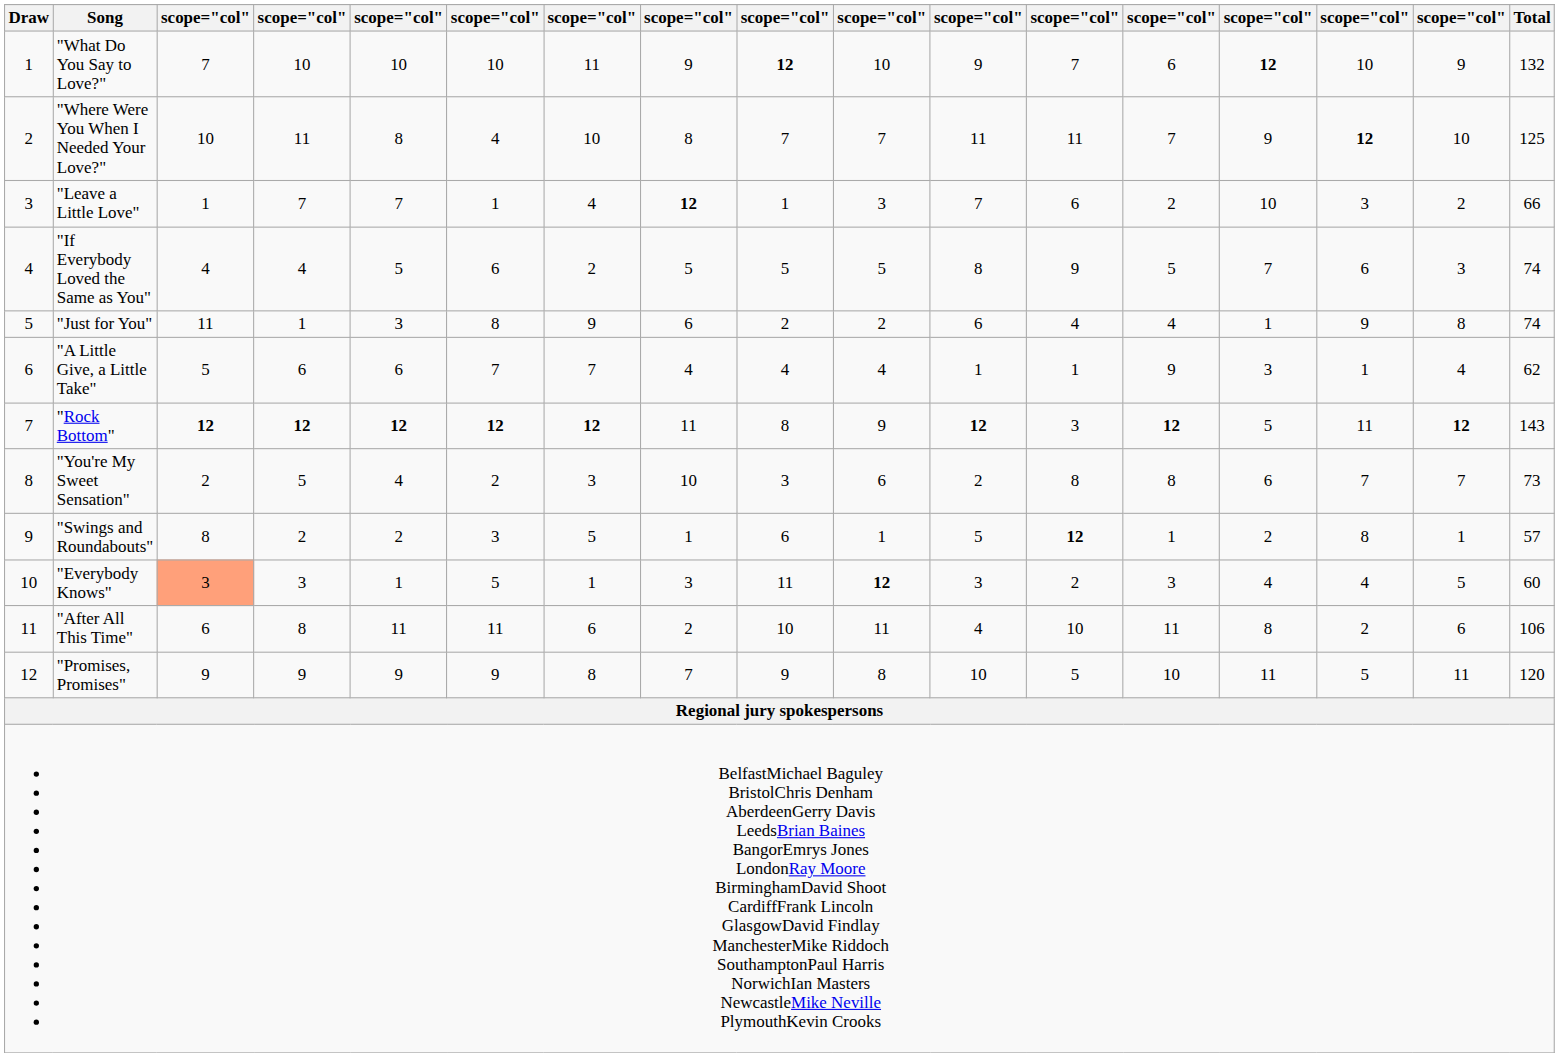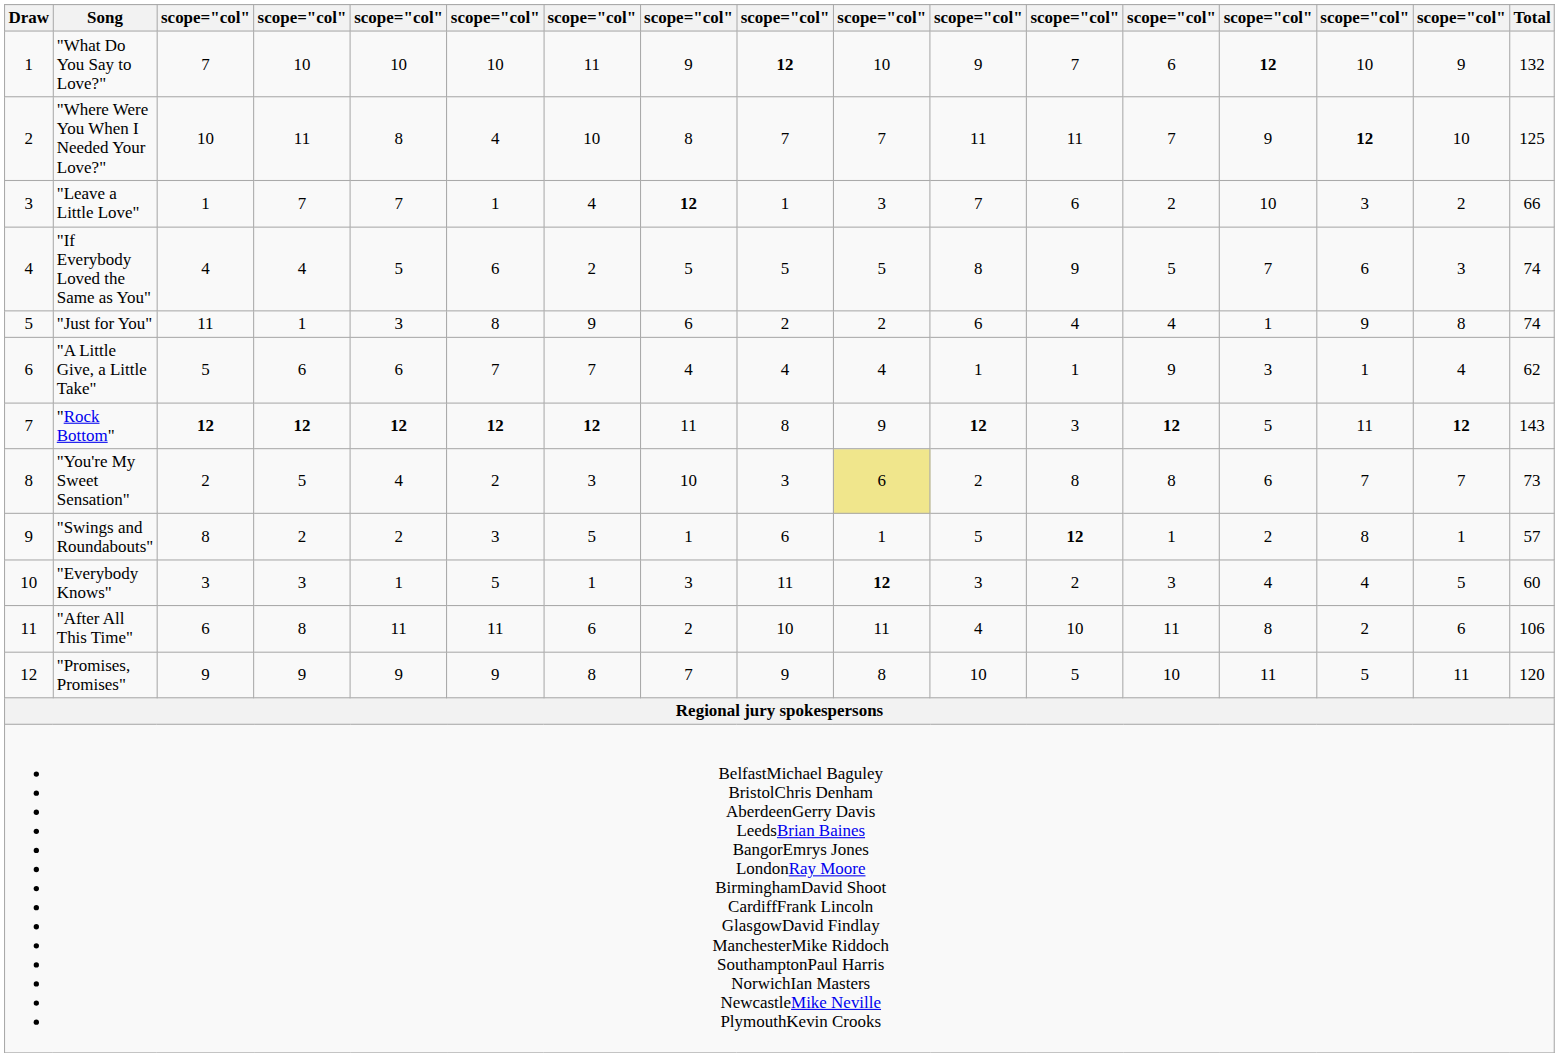(882, 481) no background -> (882, 481) khaki background
(205, 582) lightsalmon background -> (205, 582) no background
